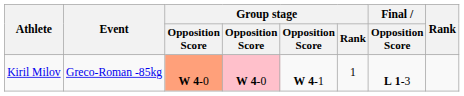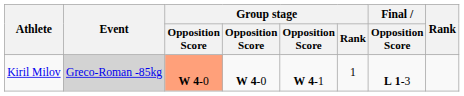(114, 73) no background -> (114, 73) lightgrey background
(251, 81) pink background -> (251, 81) no background
